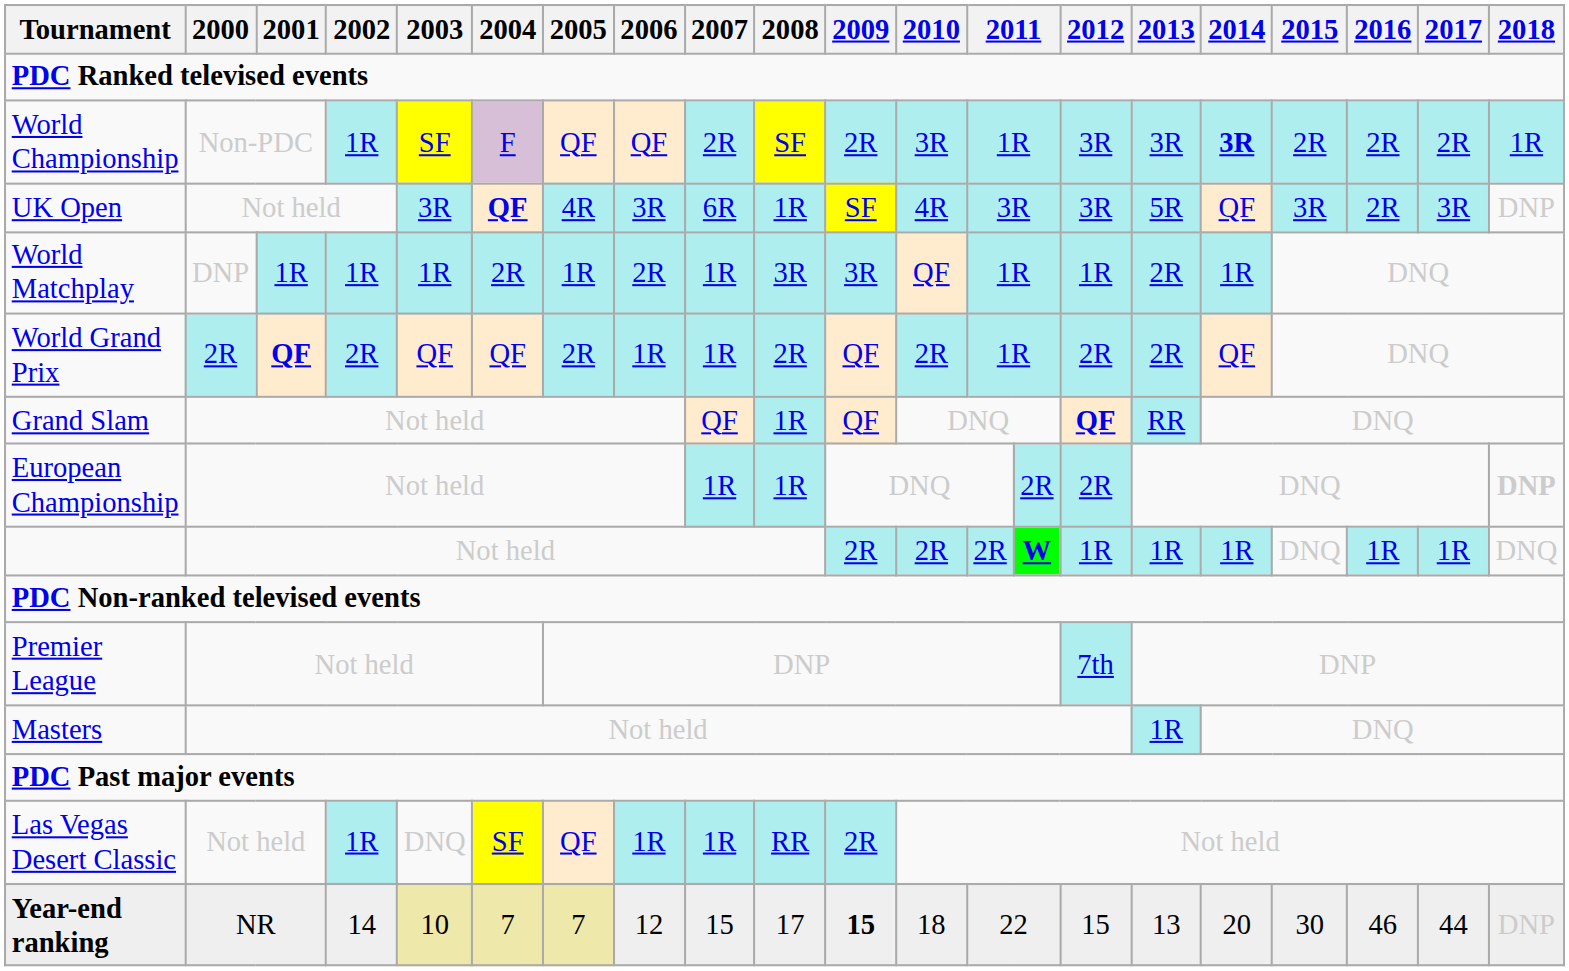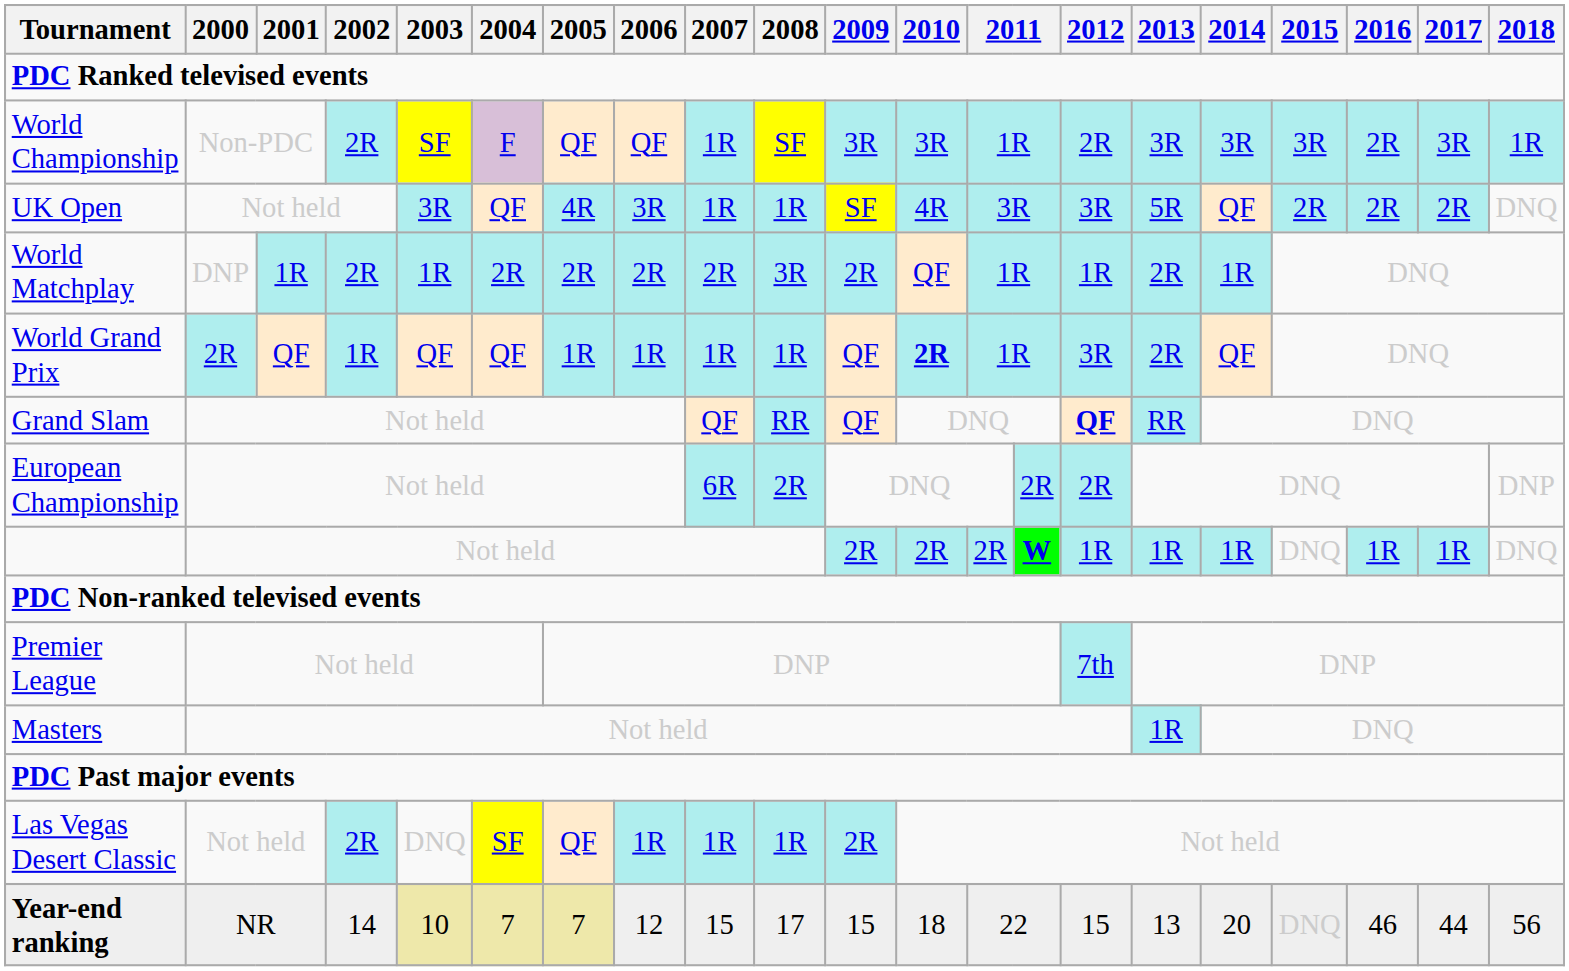(362, 141) 1R -> (362, 141) 2R
(720, 141) 2R -> (720, 141) 1R
(861, 141) 2R -> (861, 141) 3R
(1096, 141) 3R -> (1096, 141) 2R
(1237, 141) bold -> (1237, 141) normal
(1310, 141) 2R -> (1310, 141) 3R
(1453, 141) 2R -> (1453, 141) 3R
(508, 206) bold -> (508, 206) normal
(720, 206) 6R -> (720, 206) 1R
(1310, 206) 3R -> (1310, 206) 2R
(1453, 206) 3R -> (1453, 206) 2R
(1526, 206) DNP -> (1526, 206) DNQ
(362, 272) 1R -> (362, 272) 2R
(578, 272) 1R -> (578, 272) 2R
(720, 272) 1R -> (720, 272) 2R
(861, 272) 3R -> (861, 272) 2R
(291, 354) bold -> (291, 354) normal
(362, 354) 2R -> (362, 354) 1R
(578, 354) 2R -> (578, 354) 1R
(790, 354) 2R -> (790, 354) 1R
(931, 354) normal -> (931, 354) bold
(1096, 354) 2R -> (1096, 354) 3R
(790, 419) 1R -> (790, 419) RR
(720, 485) 1R -> (720, 485) 6R
(790, 485) 1R -> (790, 485) 2R
(1526, 485) bold -> (1526, 485) normal
(362, 841) 1R -> (362, 841) 2R
(790, 841) RR -> (790, 841) 1R
(861, 924) bold -> (861, 924) normal
(1310, 924) 30 -> (1310, 924) DNQ
(1526, 924) DNP -> (1526, 924) 56
